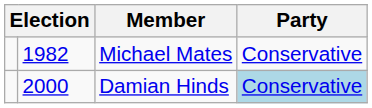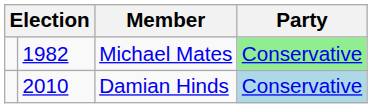(302, 53) no background -> (302, 53) lightgreen background
(46, 86) 2000 -> (46, 86) 2010
